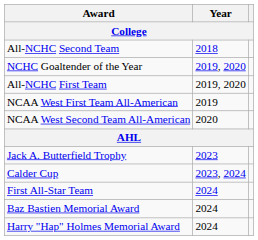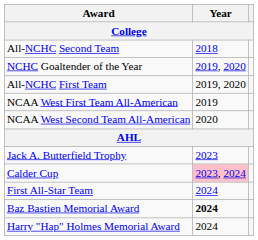(221, 173) no background -> (221, 173) pink background
(207, 208) normal -> (207, 208) bold
